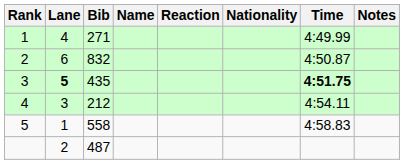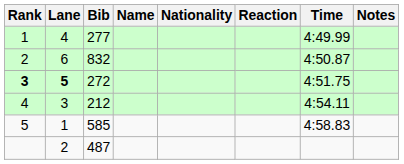columns swapped: (262, 15) <-> (190, 15)
(99, 37) 271 -> (99, 37) 277
(25, 81) normal -> (25, 81) bold
(99, 81) 435 -> (99, 81) 272
(327, 81) bold -> (327, 81) normal
(99, 125) 558 -> (99, 125) 585
